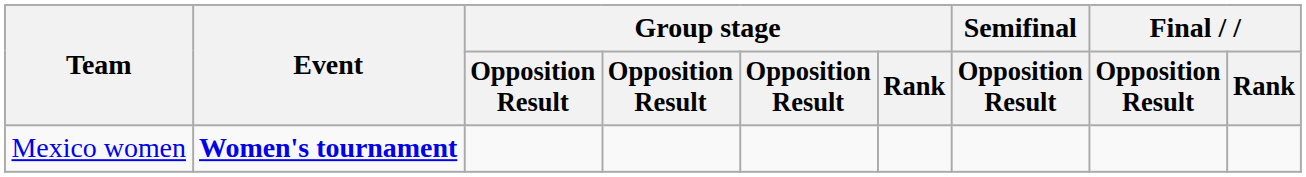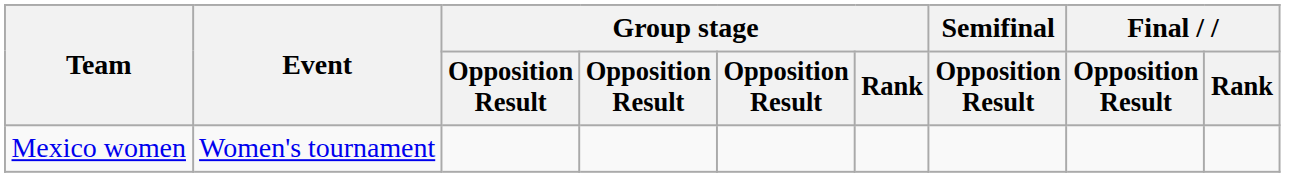(328, 148) bold -> (317, 148) normal
